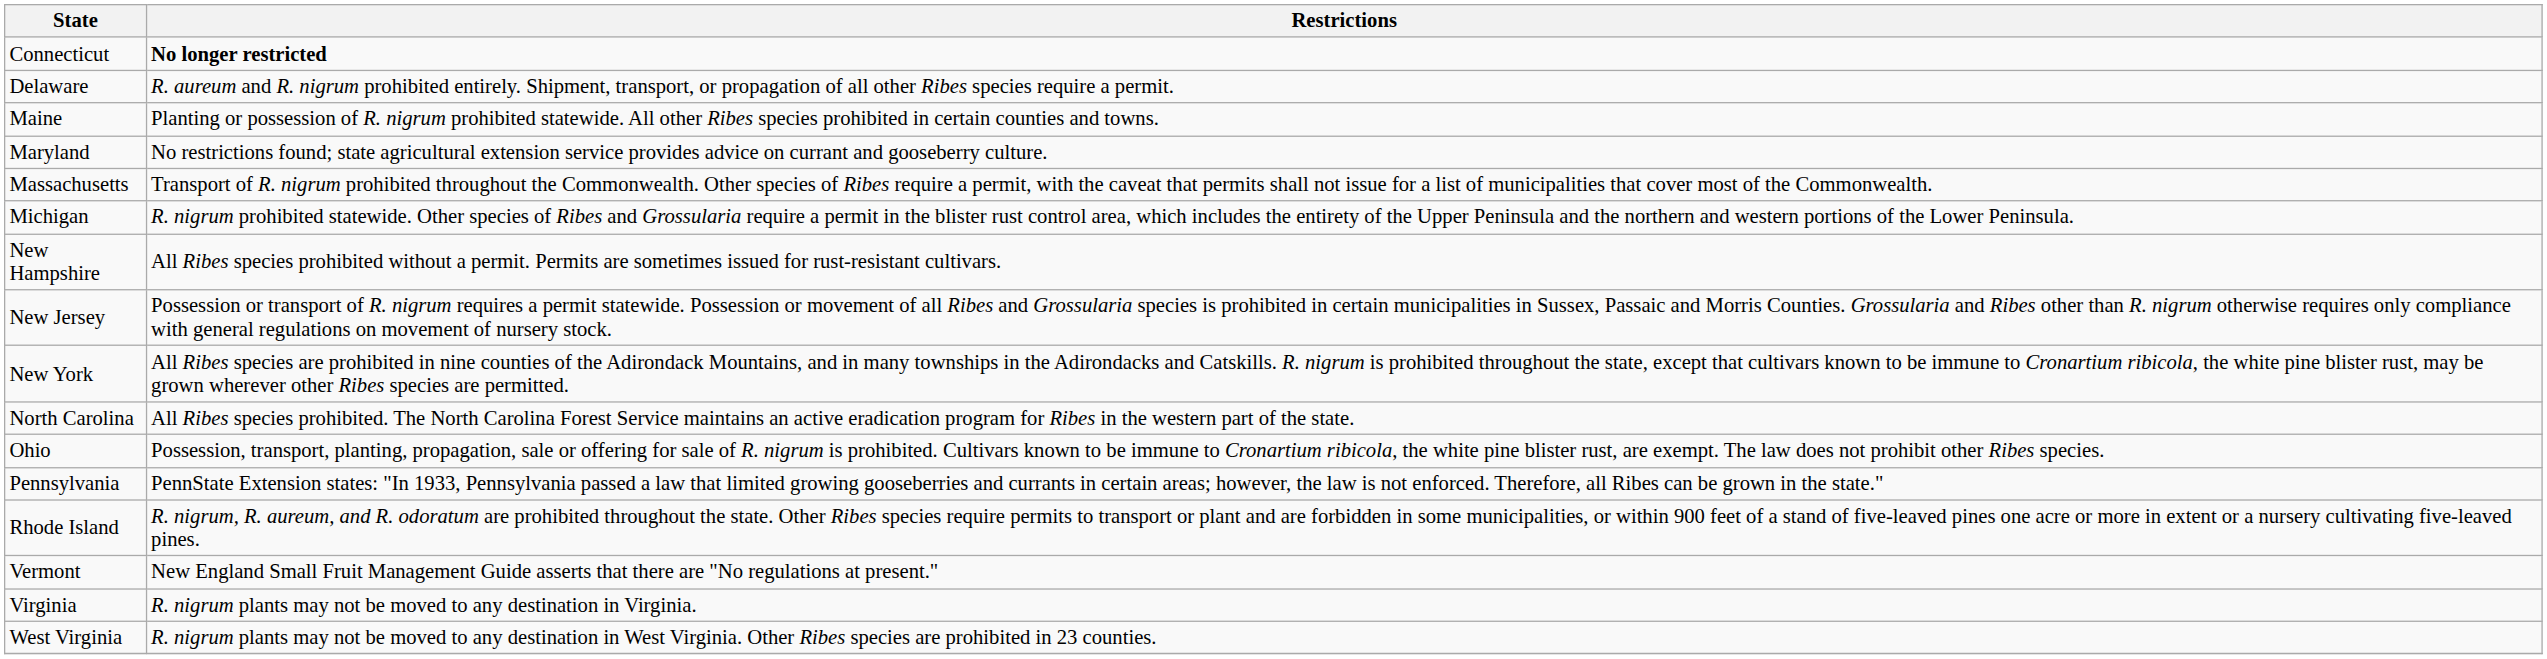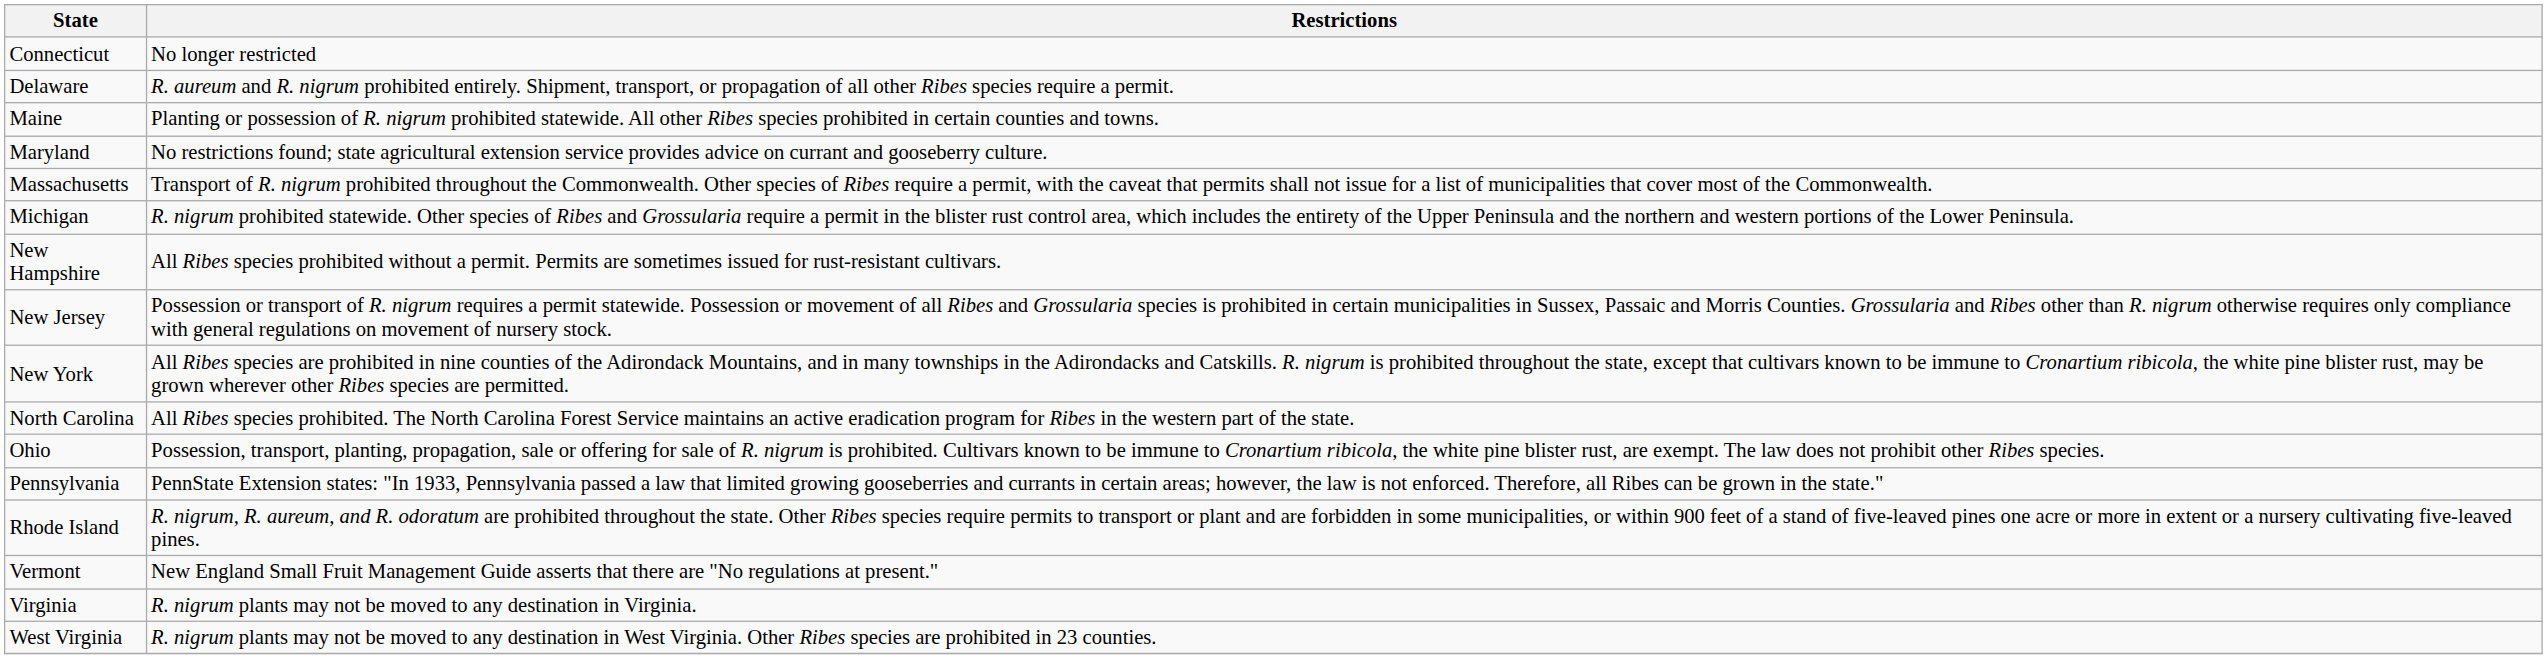(239, 53) bold -> (234, 53) normal
